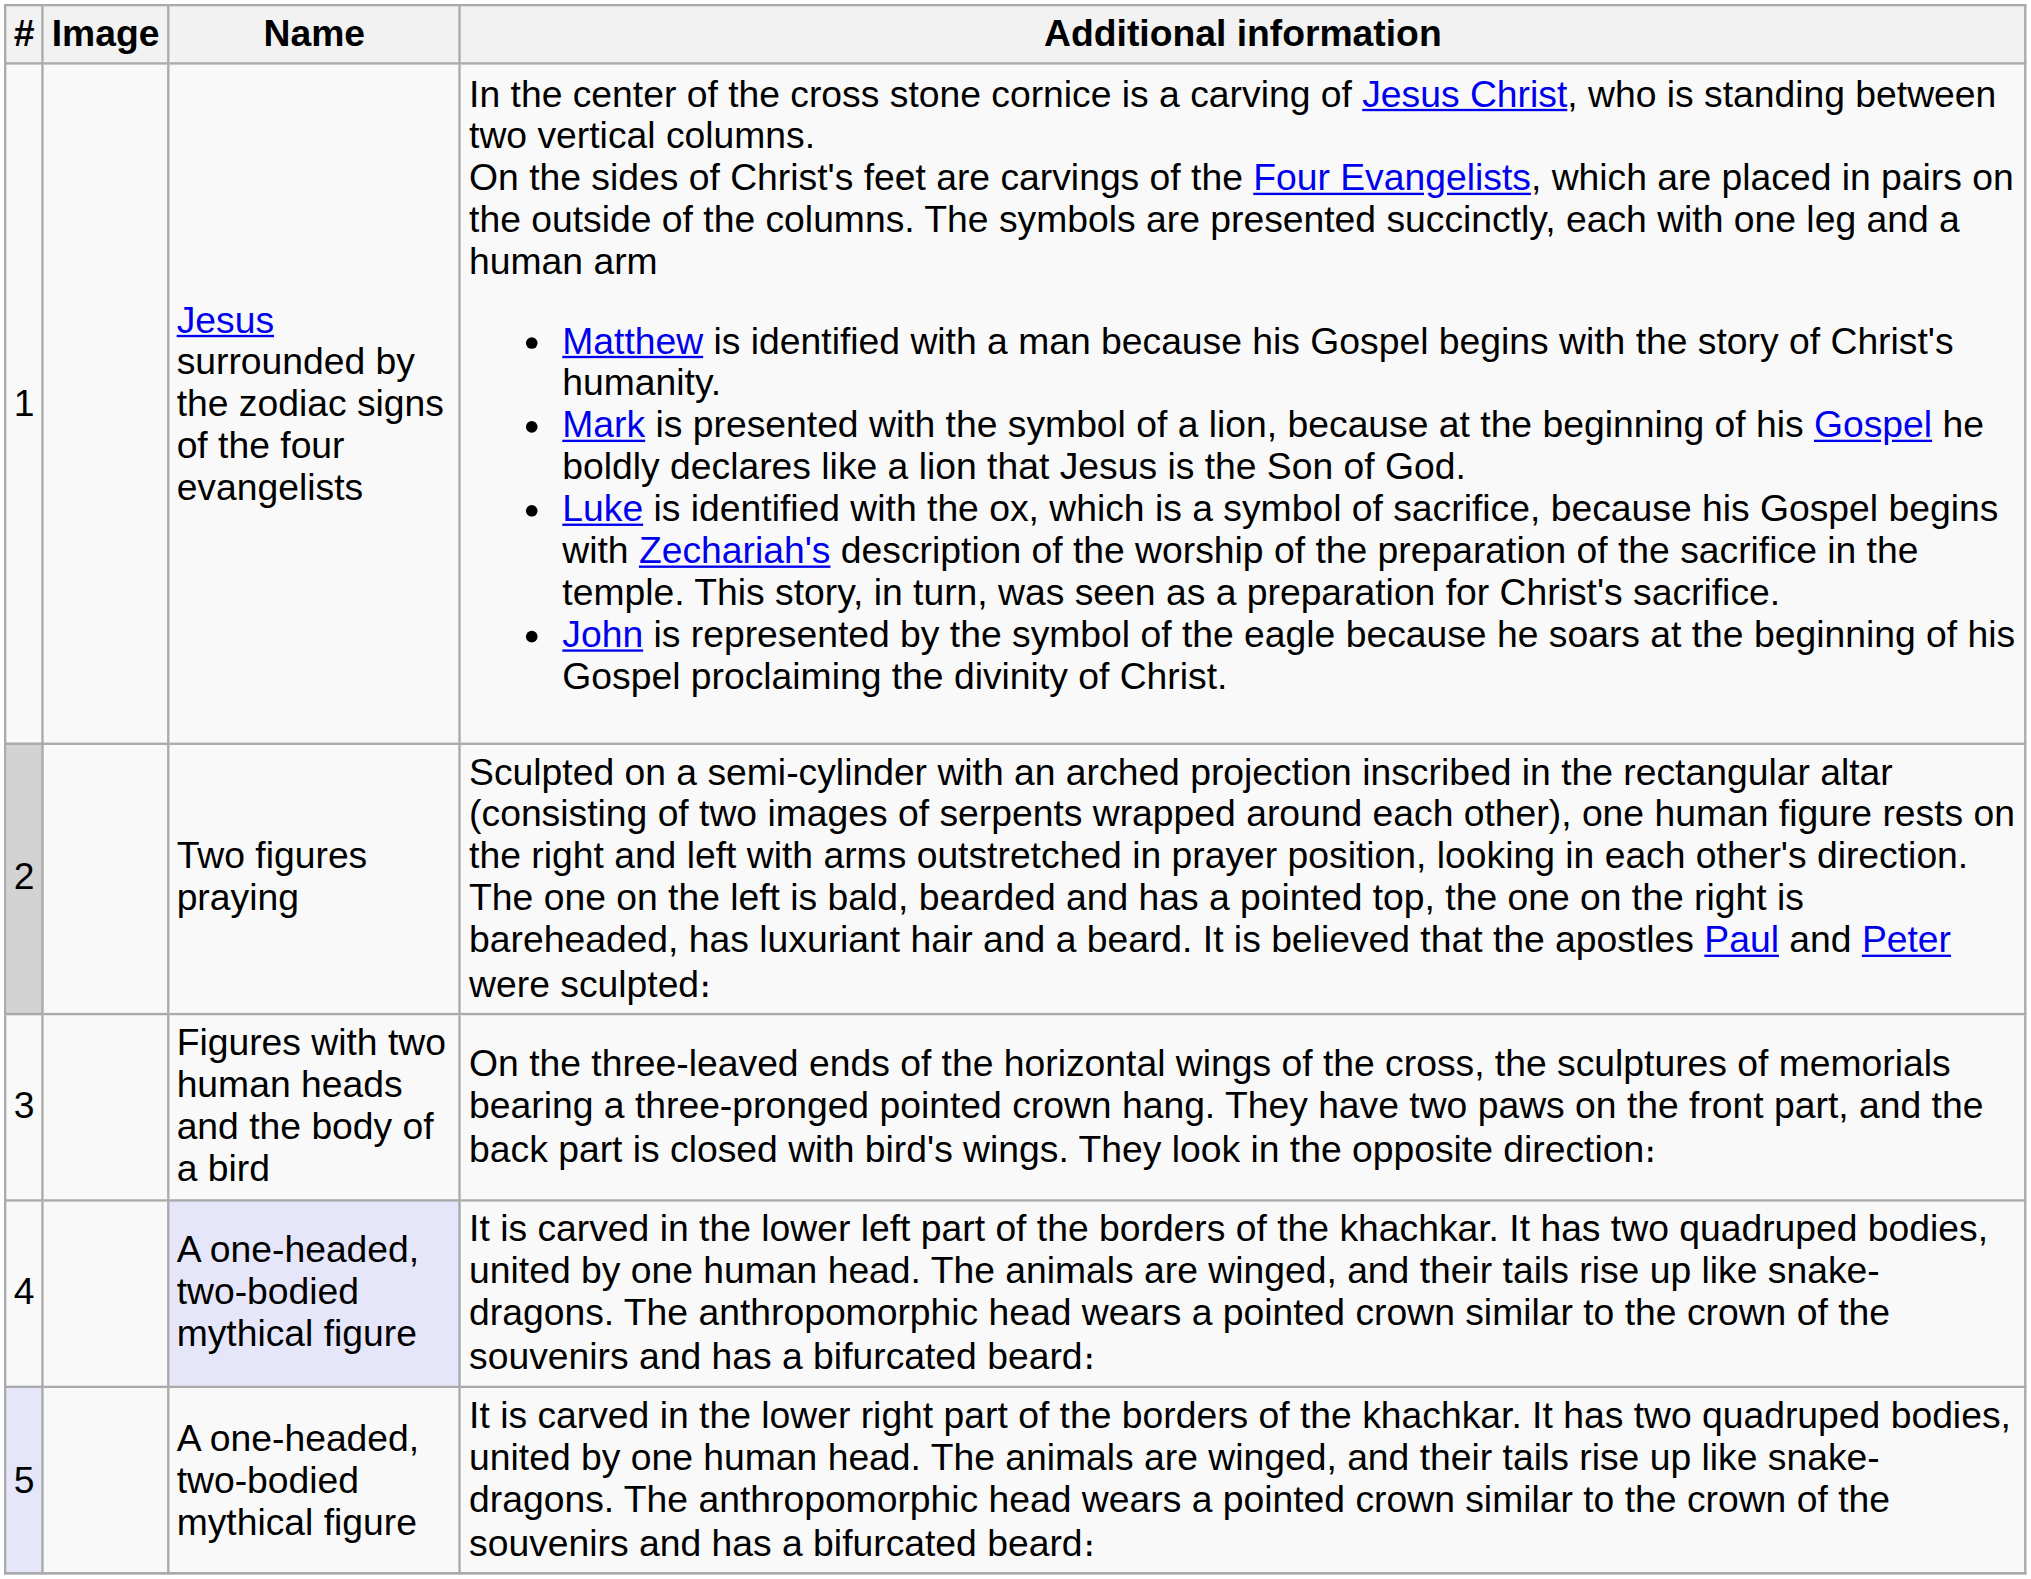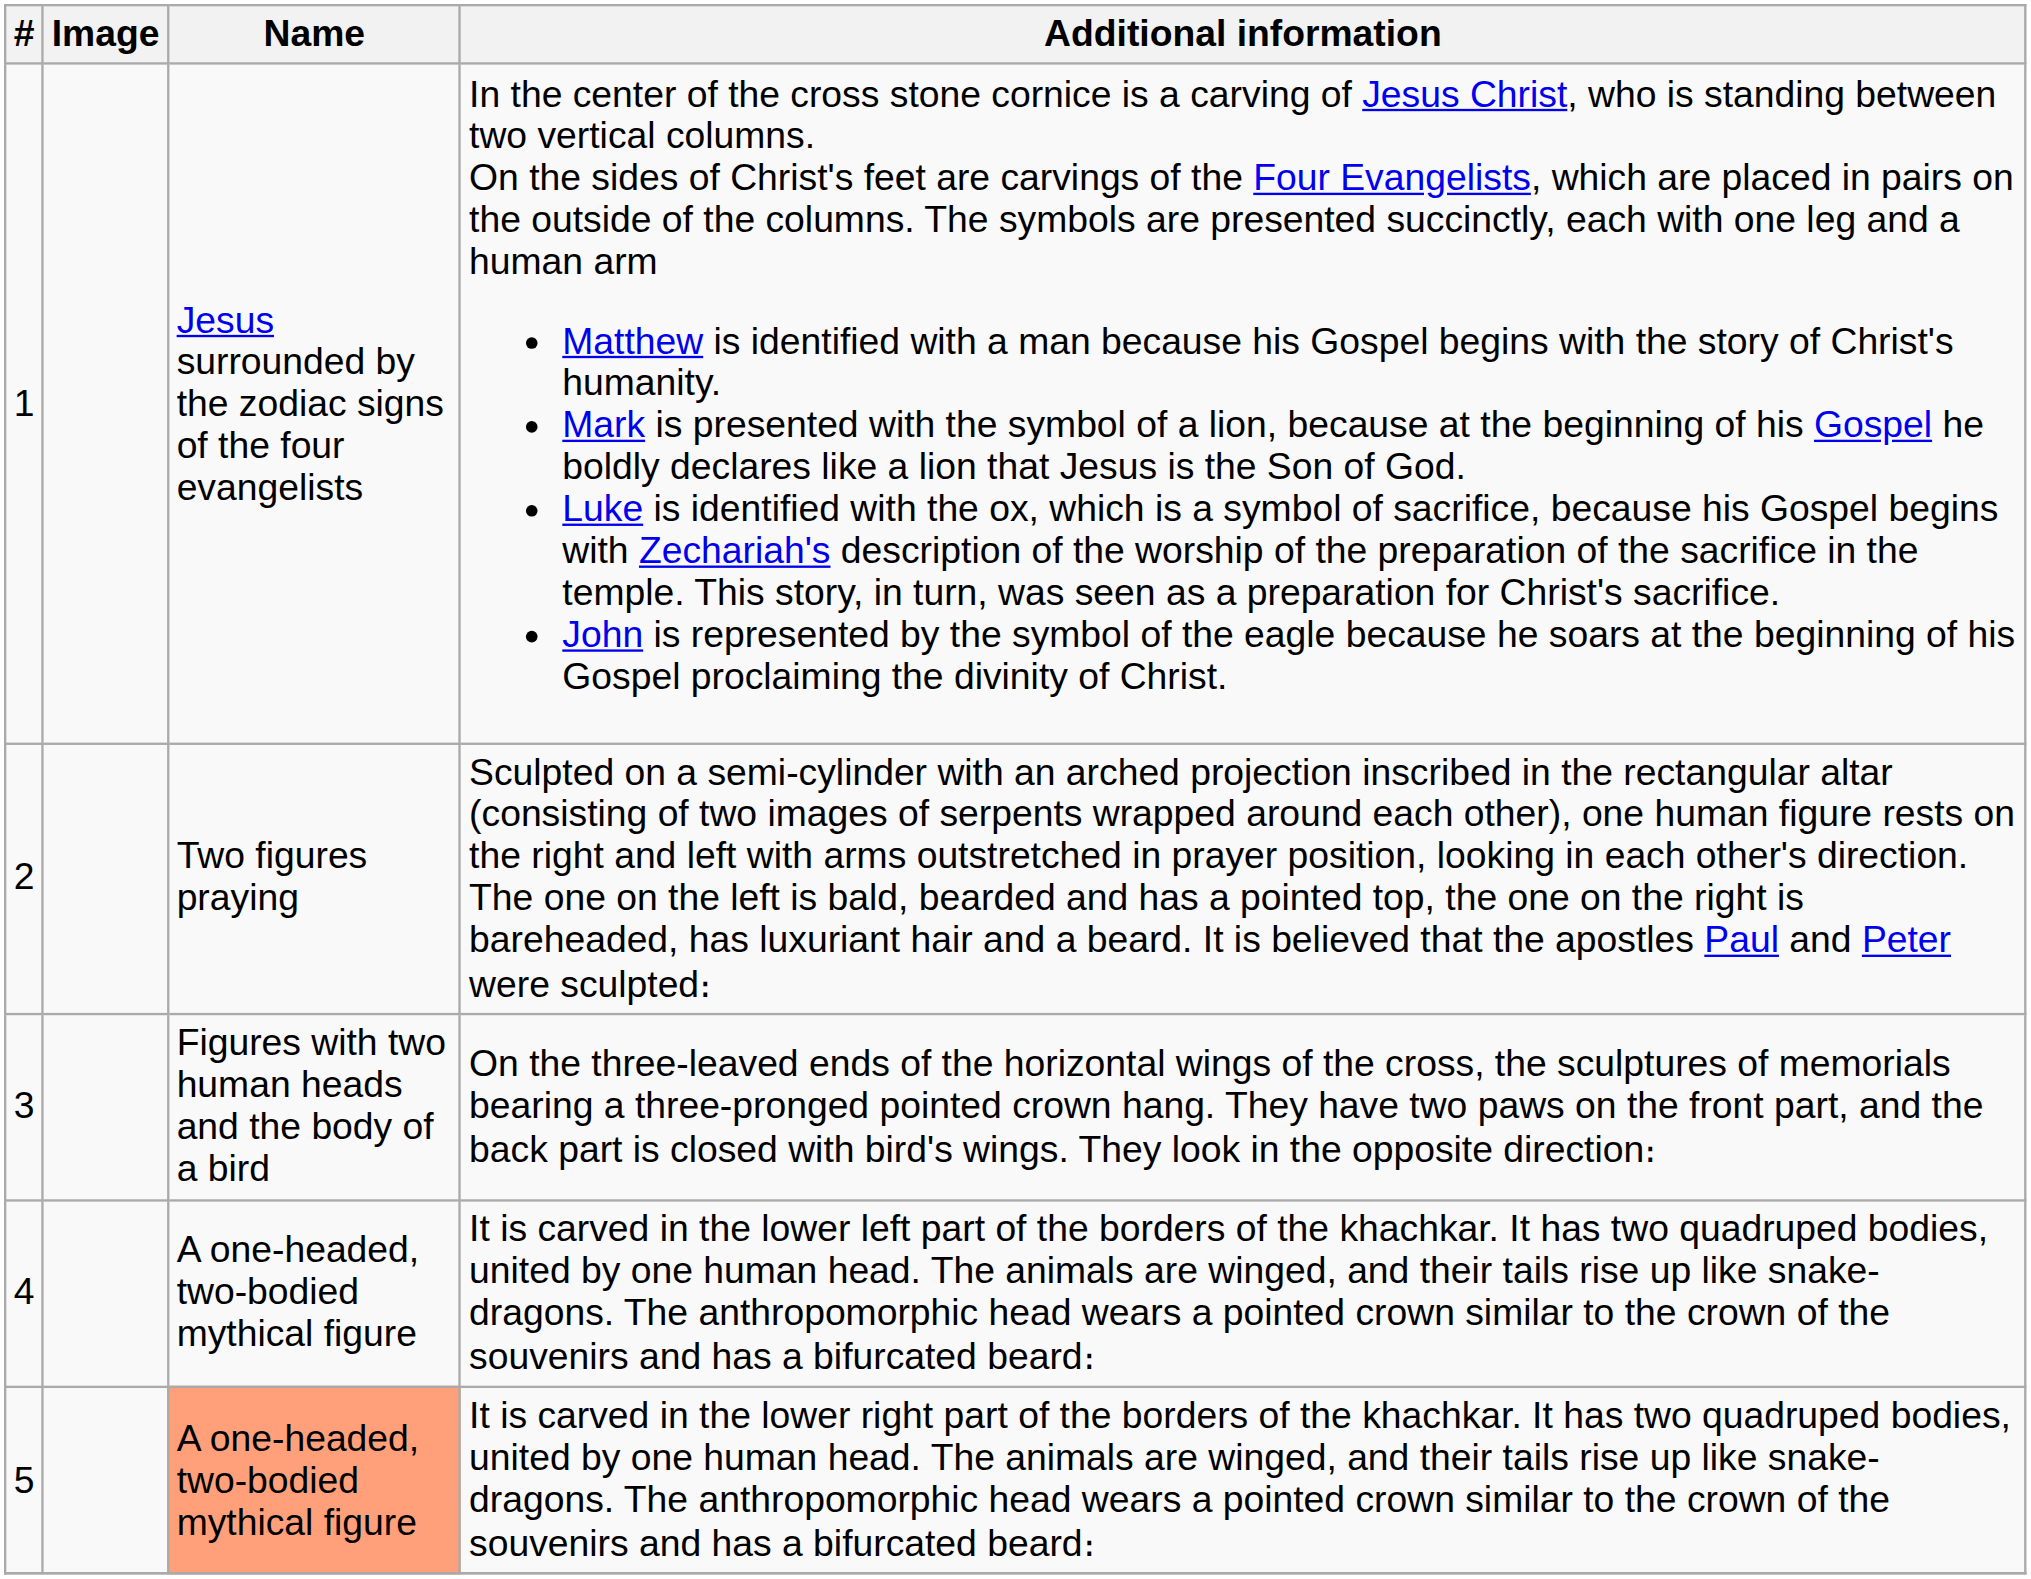(24, 878) lightgrey background -> (24, 878) no background
(298, 1292) lavender background -> (298, 1292) no background
(24, 1479) lavender background -> (24, 1479) no background
(298, 1479) no background -> (298, 1479) lightsalmon background
